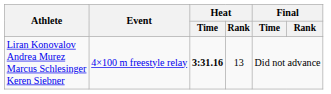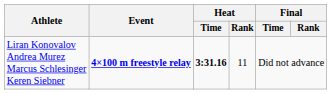(139, 63) normal -> (141, 63) bold
(239, 63) 13 -> (242, 63) 11
